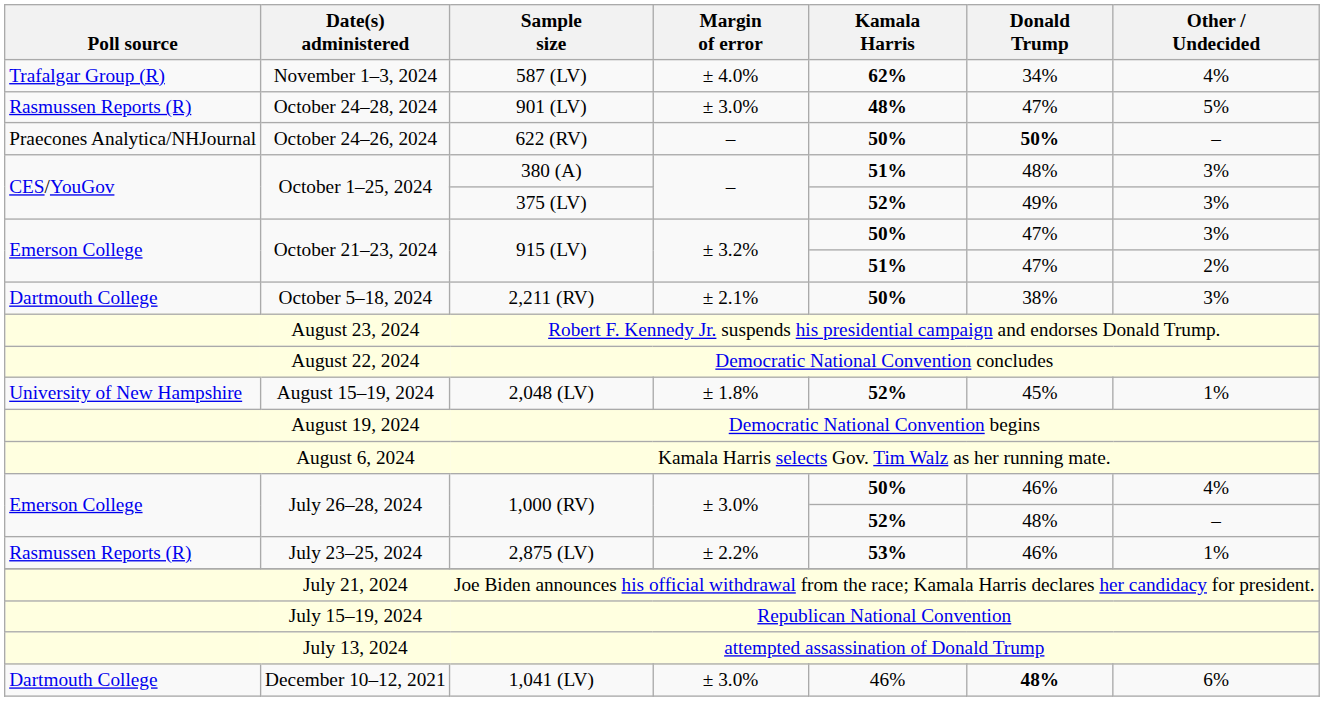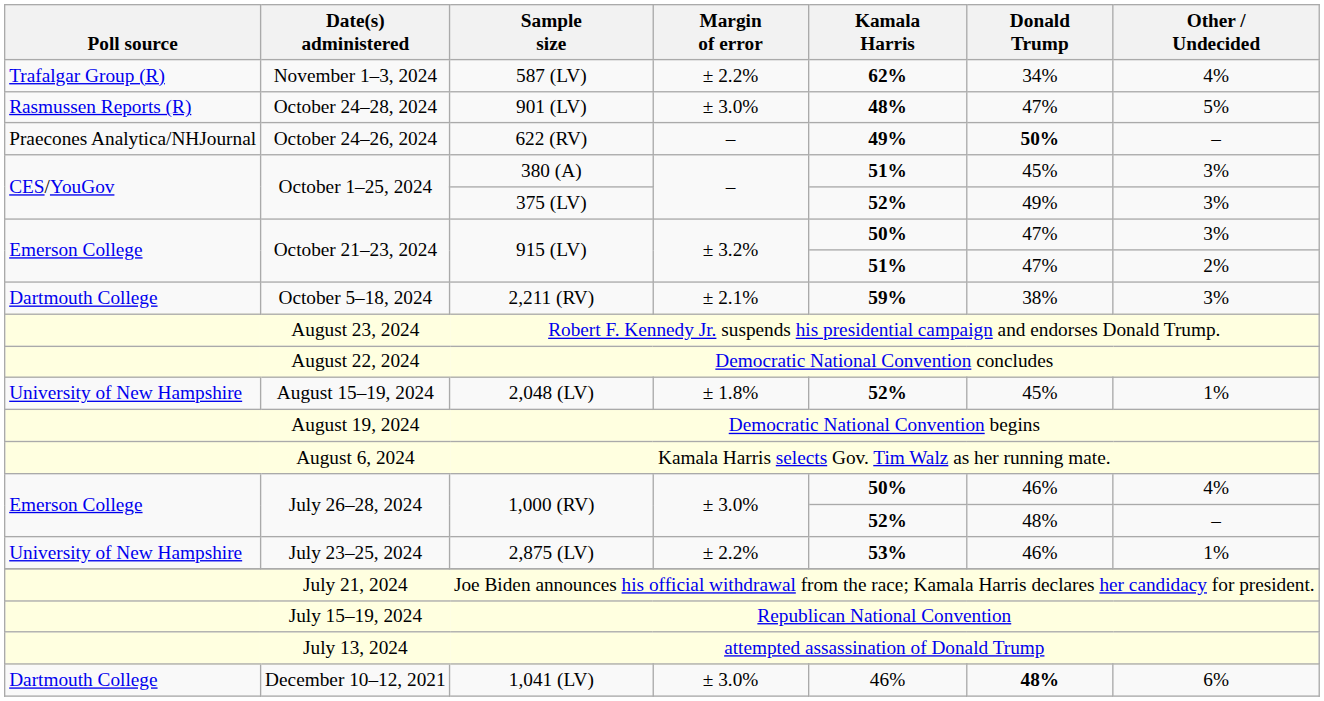(731, 75) ± 4.0% -> (731, 75) ± 2.2%
(888, 139) 50% -> (888, 139) 49%
(1040, 170) 48% -> (1040, 170) 45%
(888, 298) 50% -> (888, 298) 59%
(100, 552) Rasmussen Reports (R) -> (126, 552) University of New Hampshire
